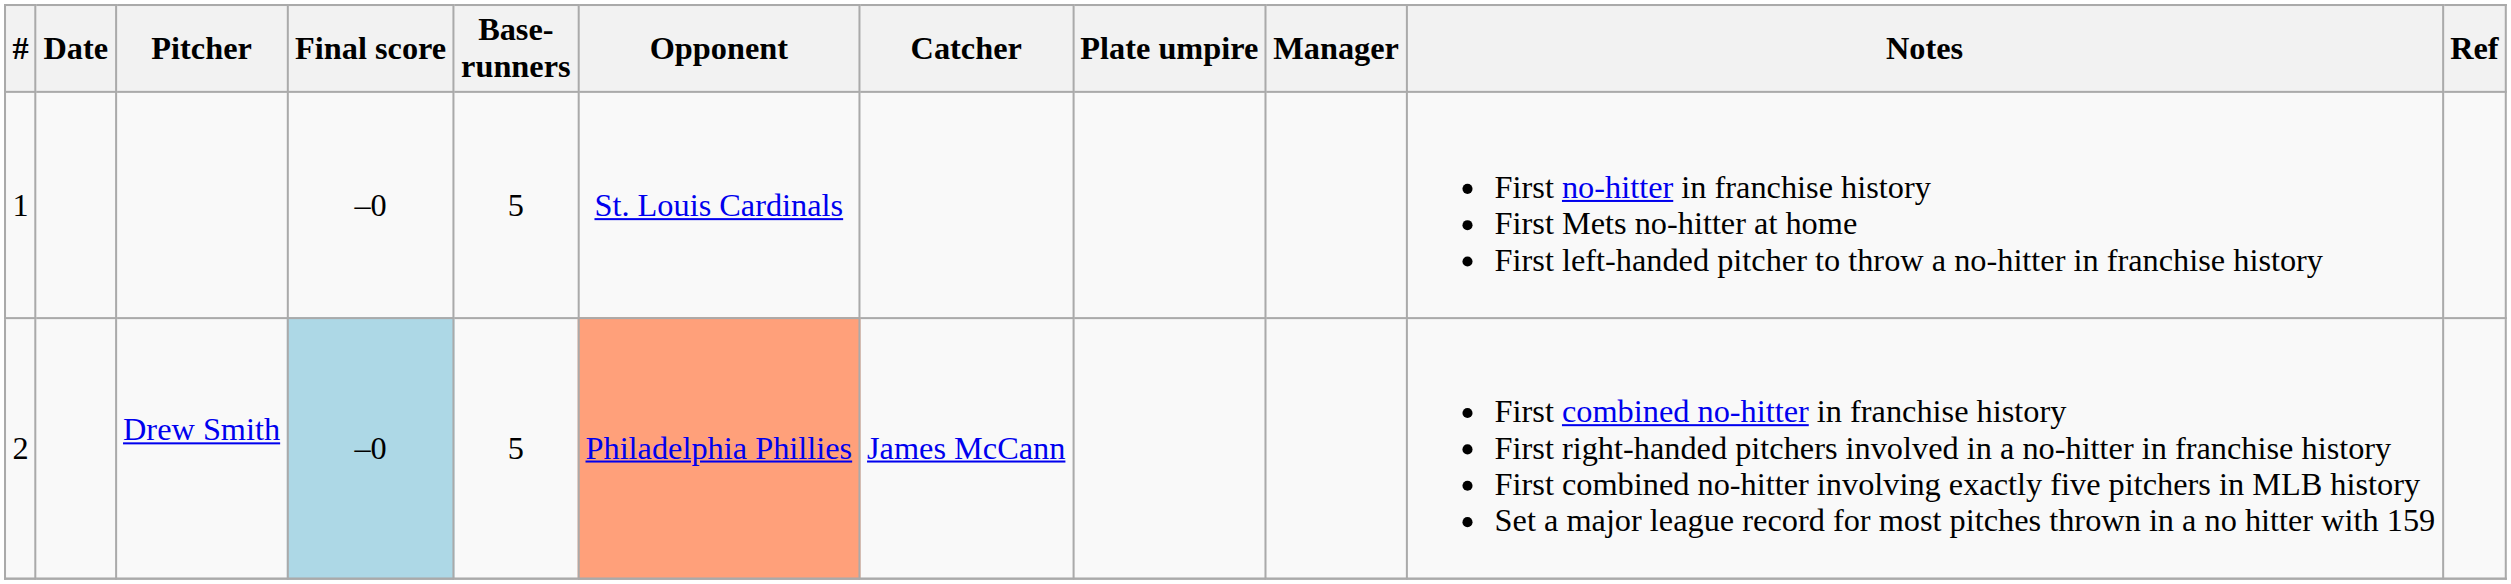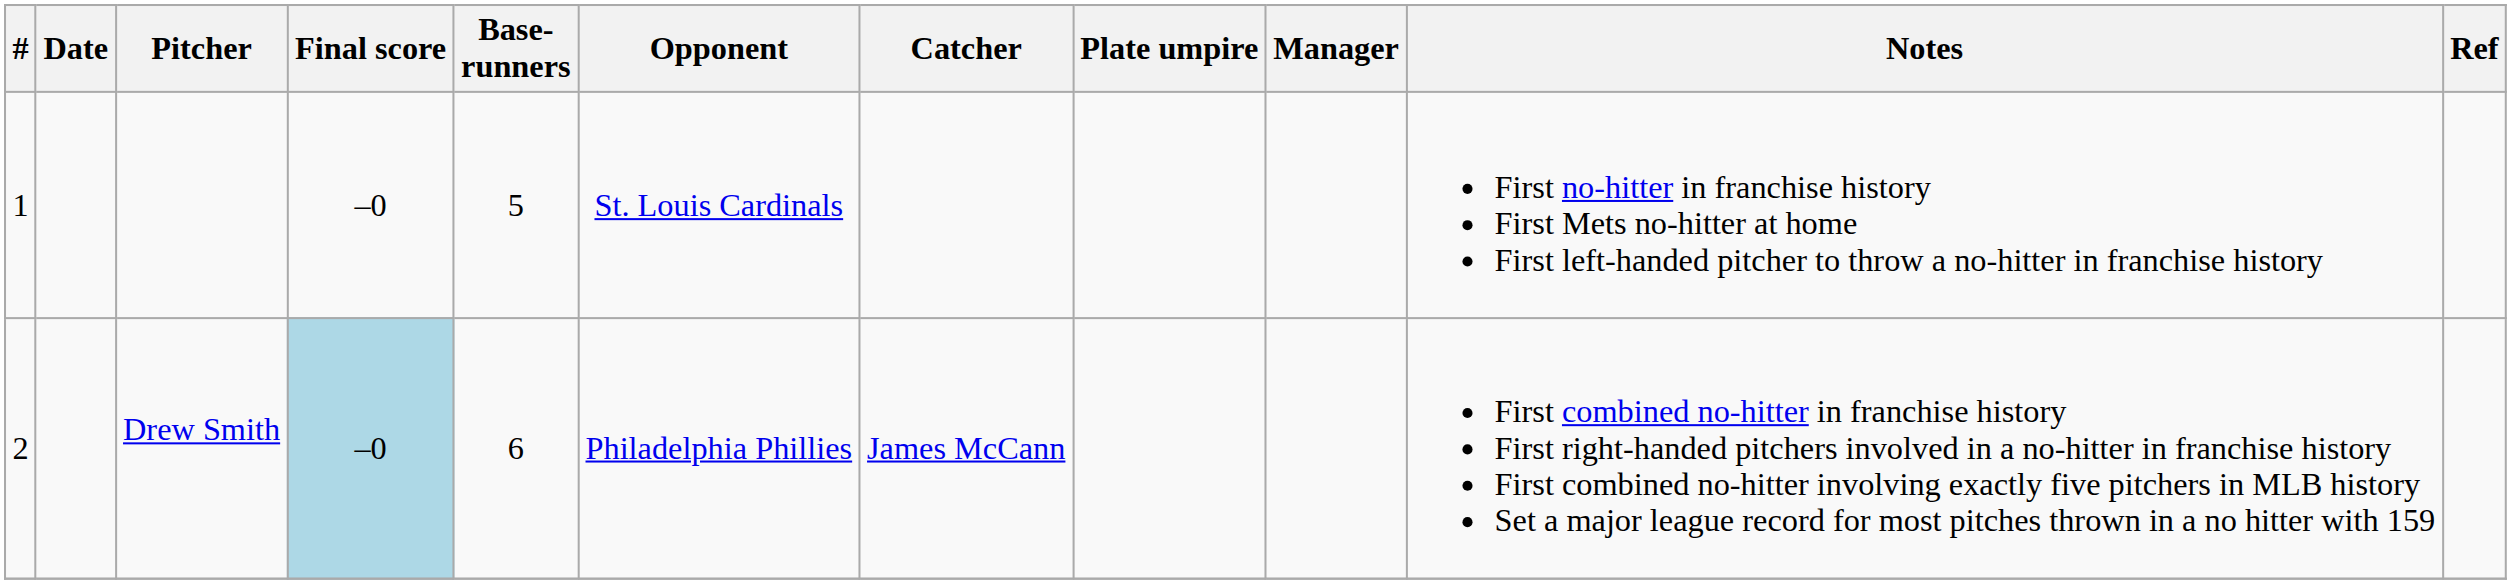(516, 447) 5 -> (516, 447) 6
(719, 447) lightsalmon background -> (719, 447) no background
